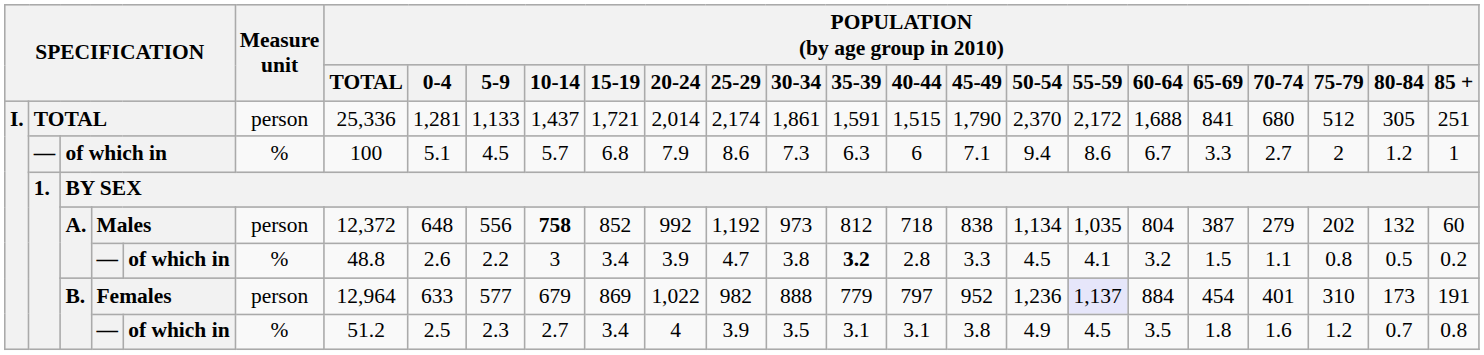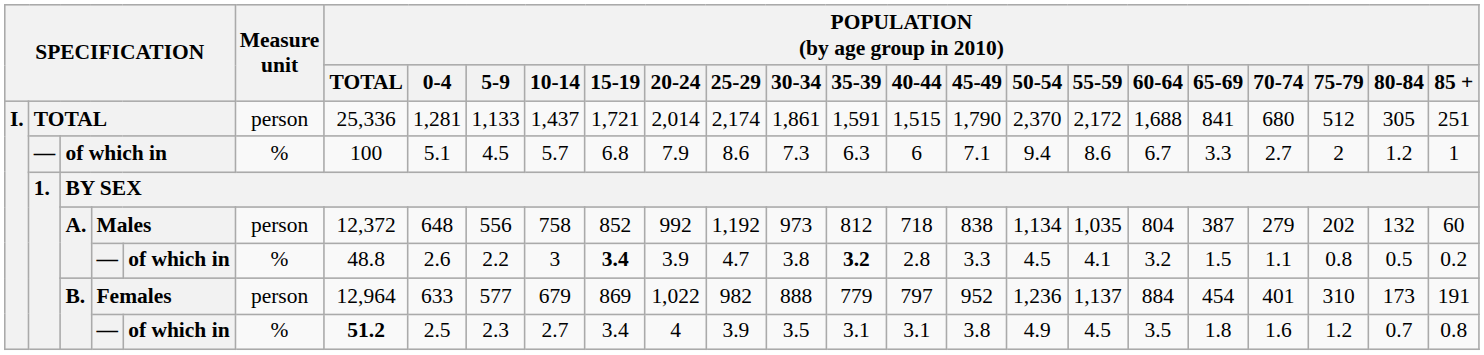(555, 224) bold -> (555, 224) normal
(615, 259) normal -> (615, 259) bold
(1098, 295) lavender background -> (1098, 295) no background
(366, 330) normal -> (366, 330) bold
